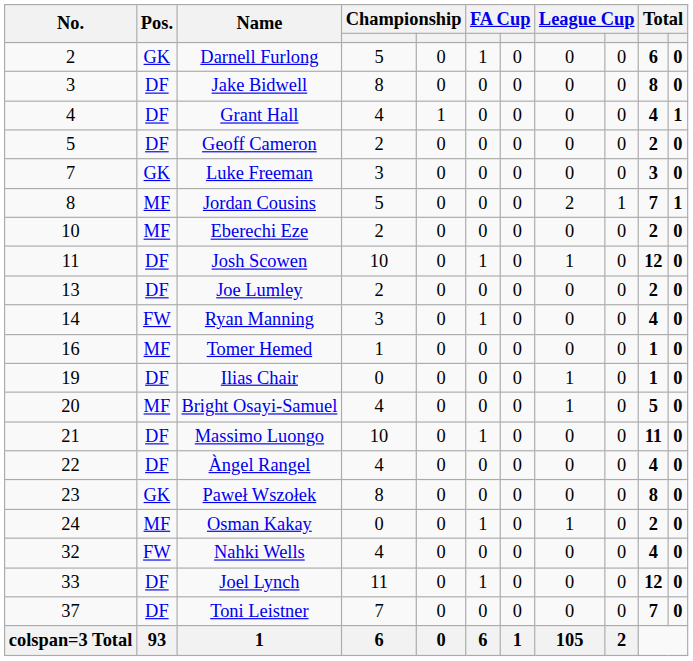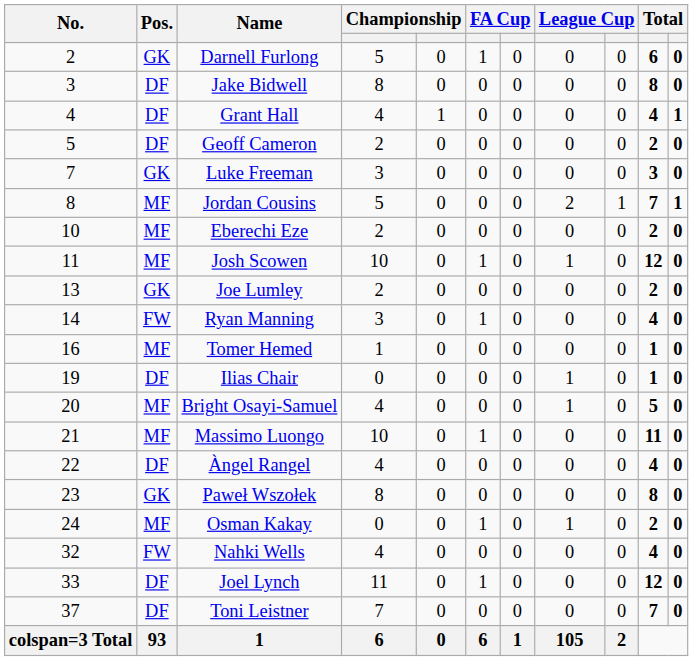(157, 261) DF -> (157, 261) MF
(157, 290) DF -> (157, 290) GK
(157, 436) DF -> (157, 436) MF
